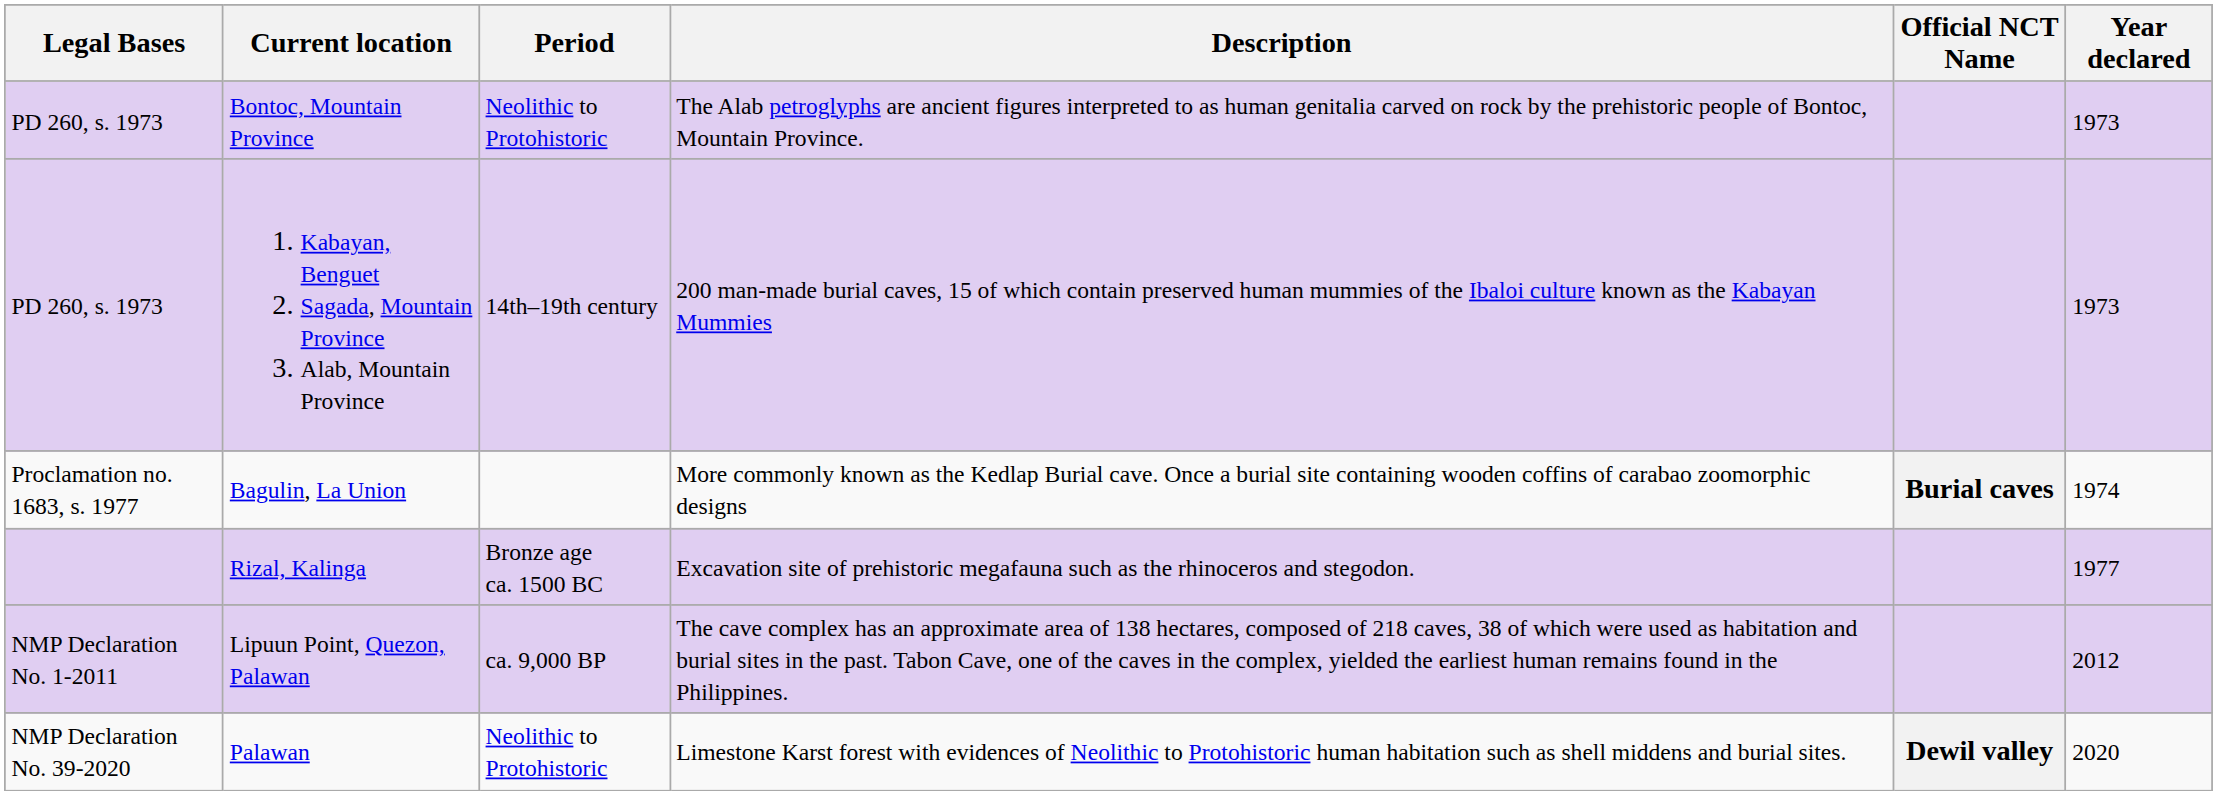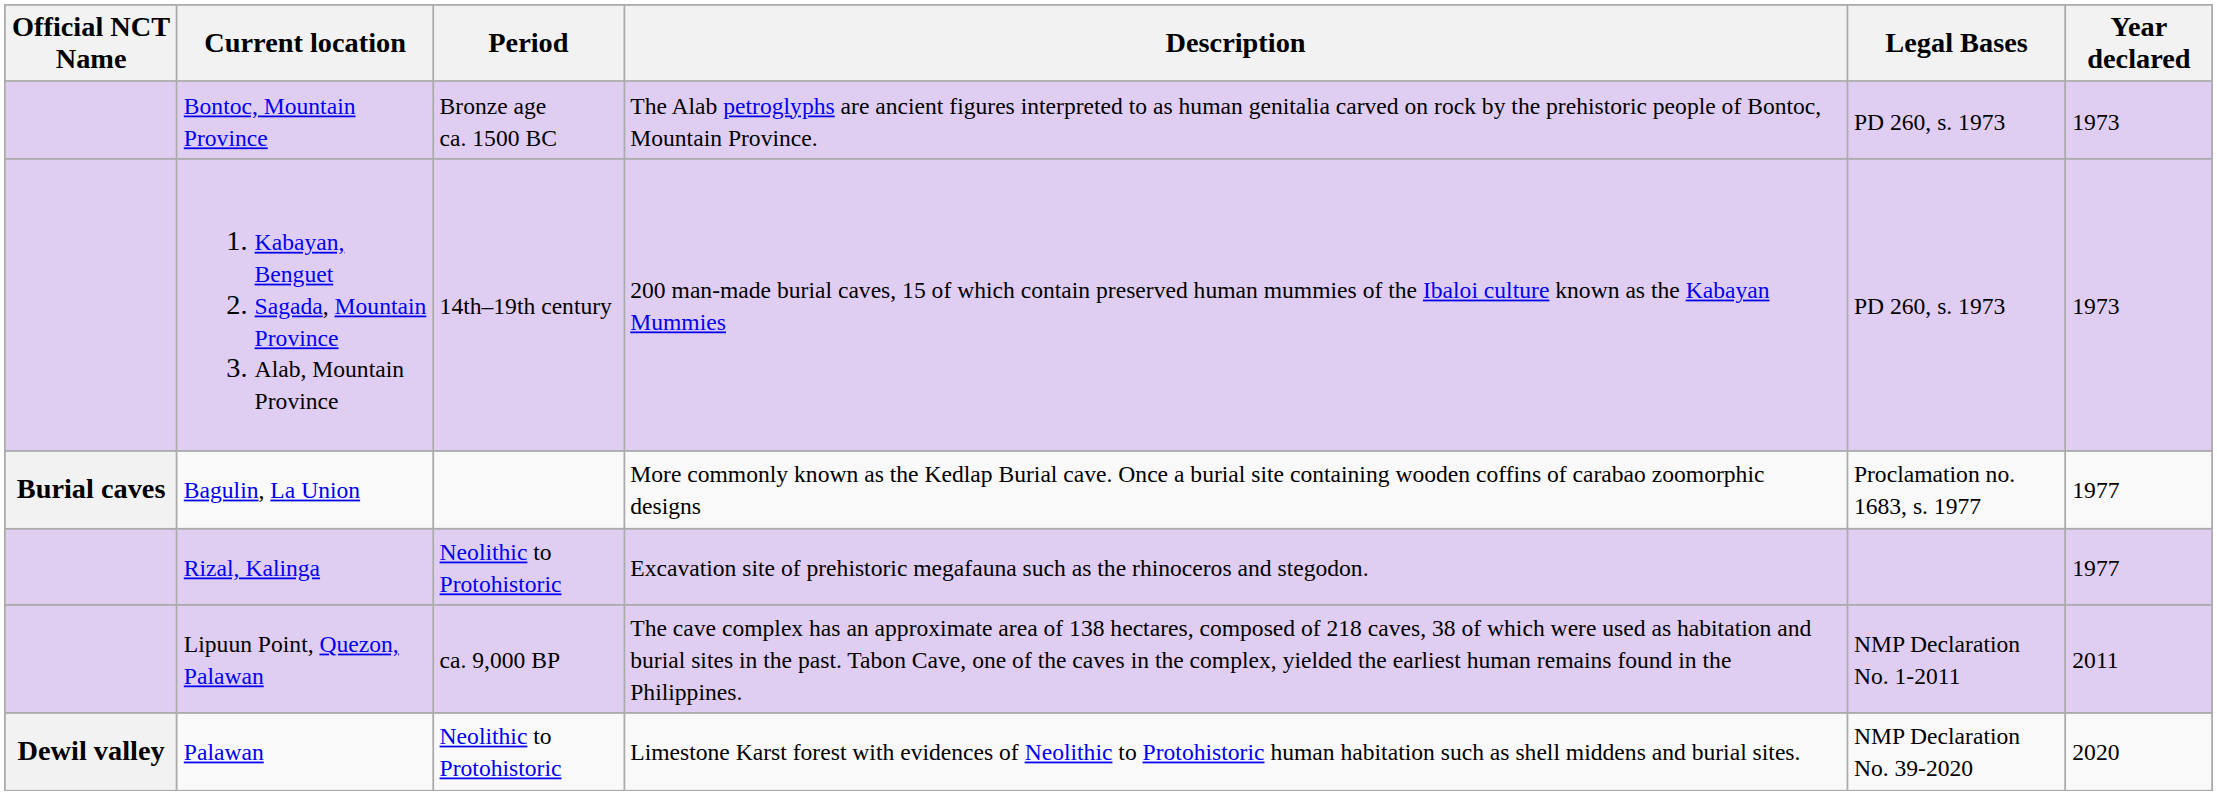columns swapped: (1980, 42) <-> (114, 42)
(547, 121) Neolithic to Protohistoric -> (498, 121) Bronze age ca. 1500 BC
(2096, 490) 1974 -> (2096, 490) 1977
(544, 567) Bronze age ca. 1500 BC -> (501, 567) Neolithic to Protohistoric
(2096, 660) 2012 -> (2095, 660) 2011
